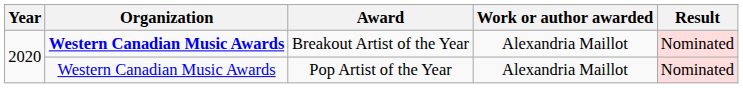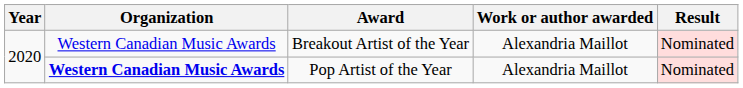(167, 43) bold -> (167, 43) normal
(167, 69) normal -> (167, 69) bold
